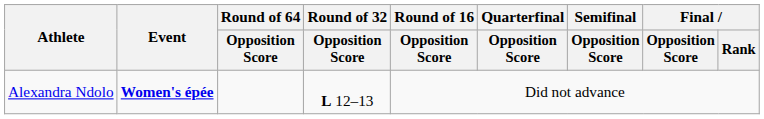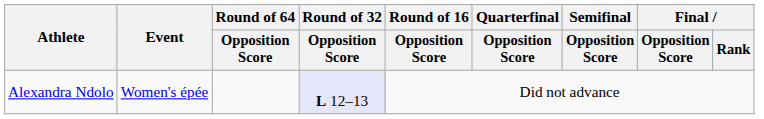(167, 92) bold -> (165, 92) normal
(347, 101) no background -> (342, 101) lavender background
